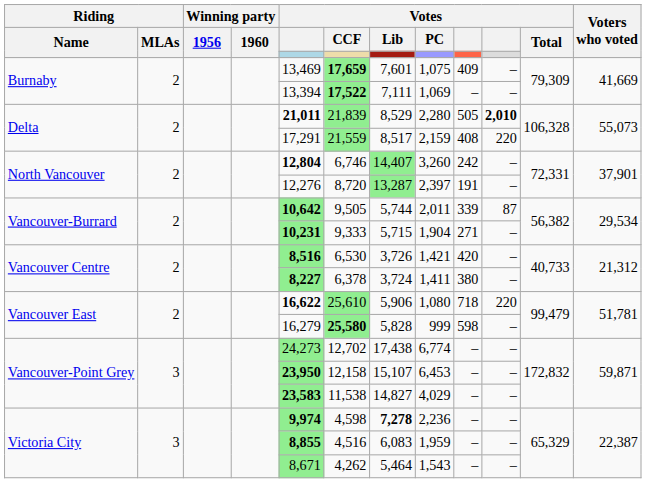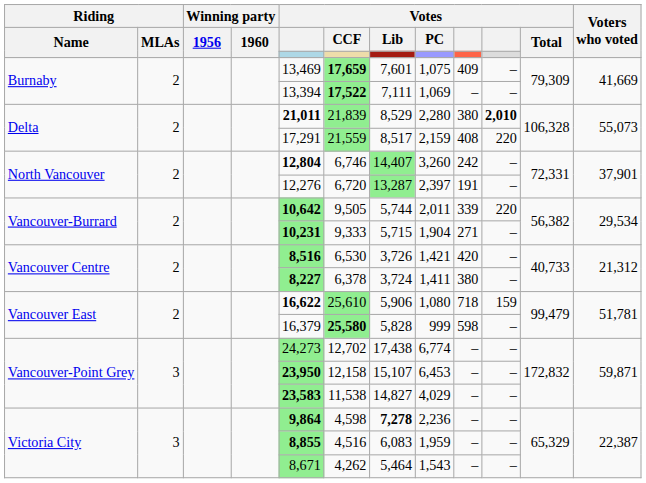(468, 115) 505 -> (468, 115) 380
(350, 185) 8,720 -> (350, 185) 6,720
(510, 209) 87 -> (506, 209) 220
(506, 302) 220 -> (506, 302) 159
(301, 325) 16,279 -> (301, 325) 16,379
(305, 419) 9,974 -> (305, 419) 9,864
